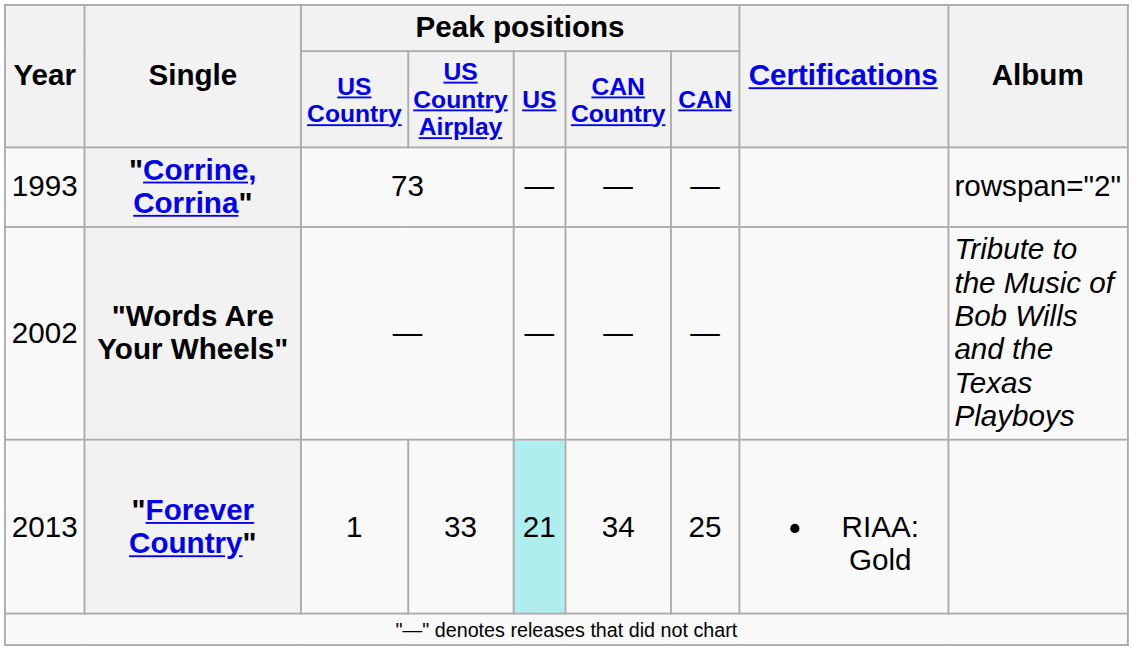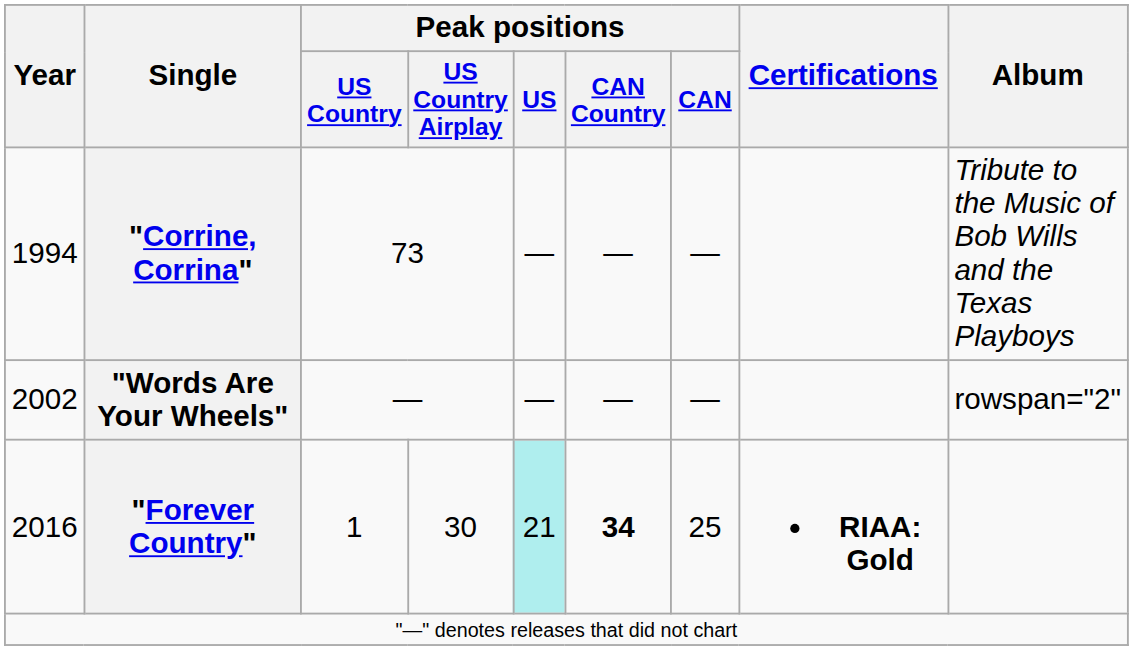(45, 186) 1993 -> (45, 253) 1994
(1038, 186) rowspan="2" -> (1034, 253) Tribute to the Music of Bob Wills and the Texas Playboys
(1034, 333) Tribute to the Music of Bob Wills and the Texas Playboys -> (1038, 399) rowspan="2"
(45, 526) 2013 -> (45, 526) 2016
(461, 526) 33 -> (461, 526) 30
(618, 526) normal -> (618, 526) bold
(843, 544) normal -> (843, 544) bold
